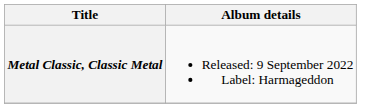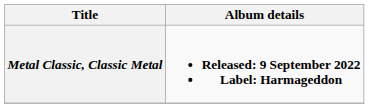(261, 72) normal -> (264, 72) bold
